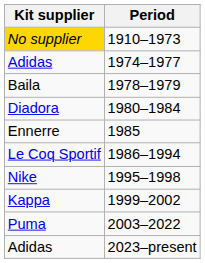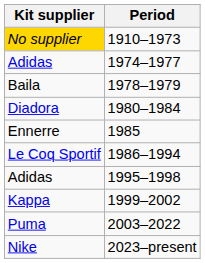(22, 177) Nike -> (30, 177) Adidas
(30, 246) Adidas -> (22, 246) Nike
